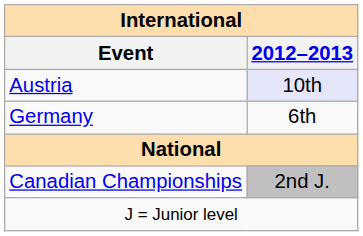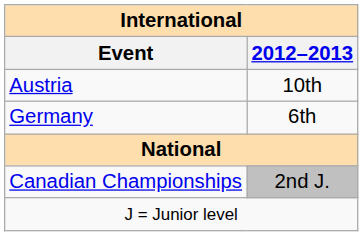(302, 85) lavender background -> (302, 85) no background
